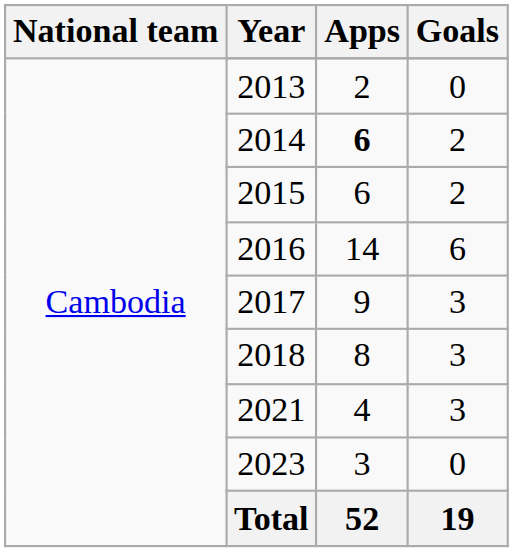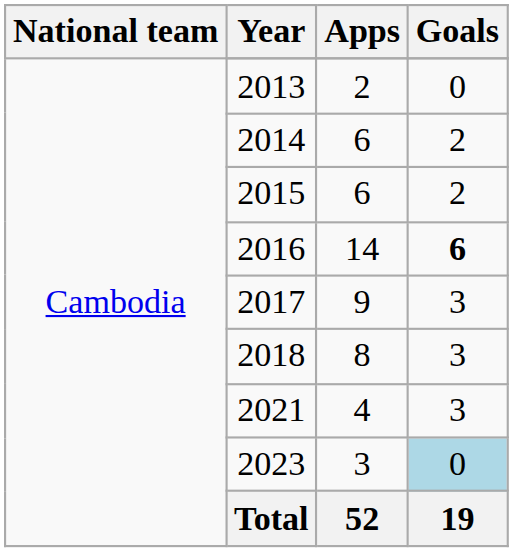(362, 139) bold -> (362, 139) normal
(457, 247) normal -> (457, 247) bold
(457, 463) no background -> (457, 463) lightblue background
